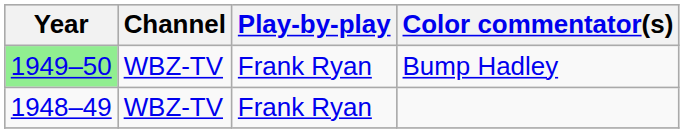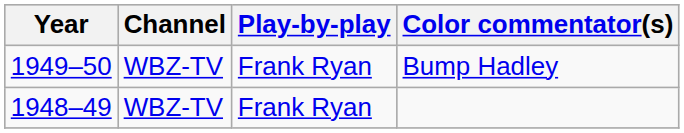(61, 66) lightgreen background -> (61, 66) no background
